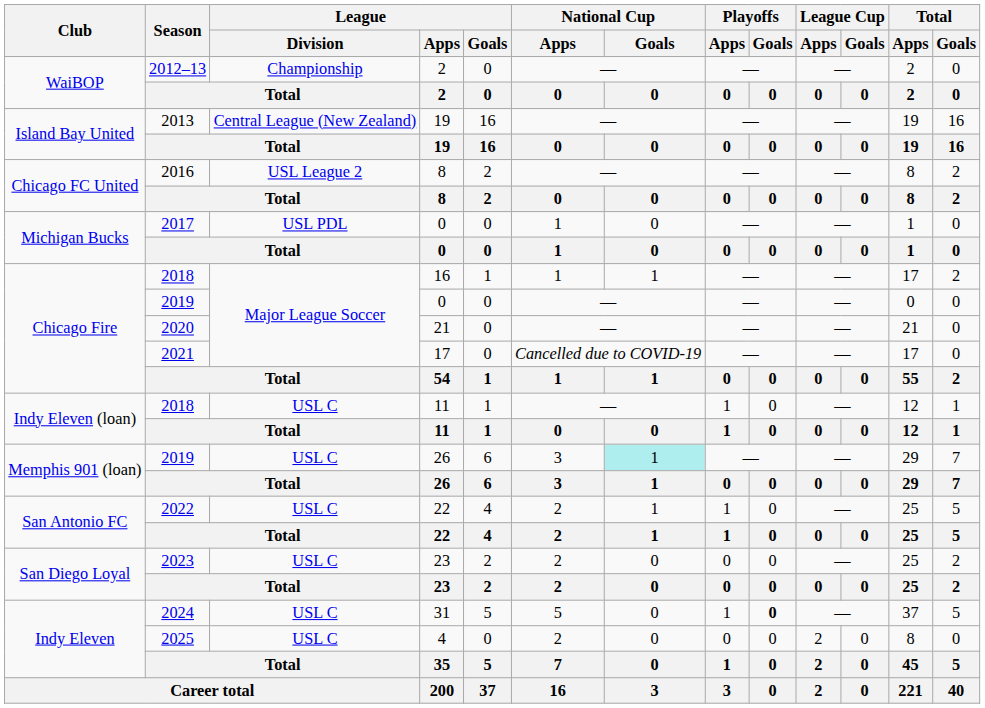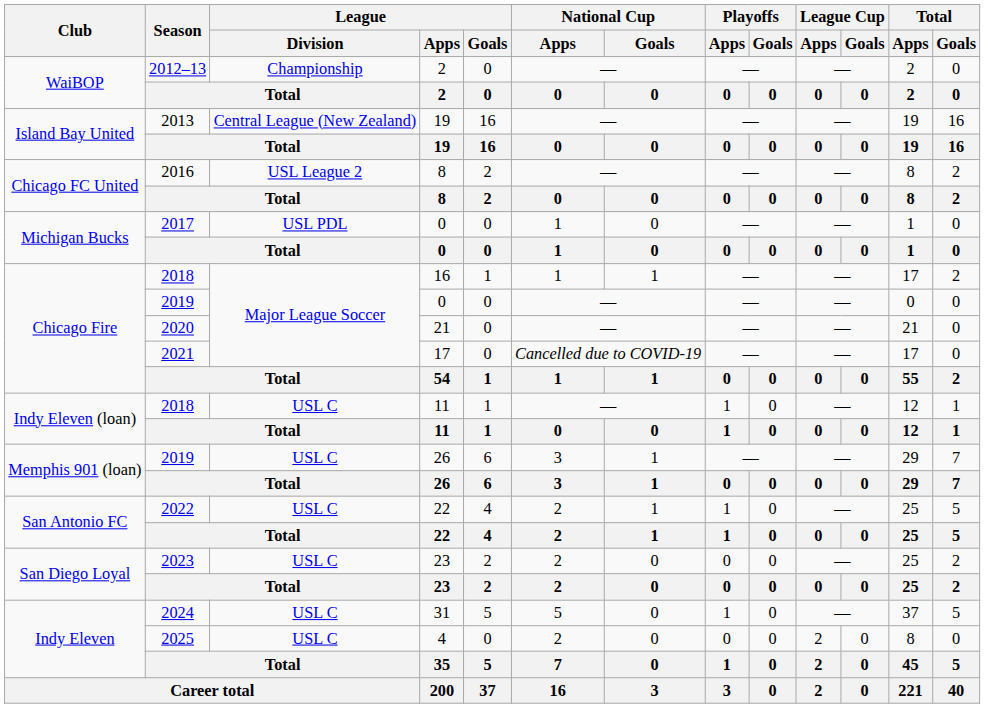(655, 457) paleturquoise background -> (655, 457) no background
(773, 612) bold -> (773, 612) normal
